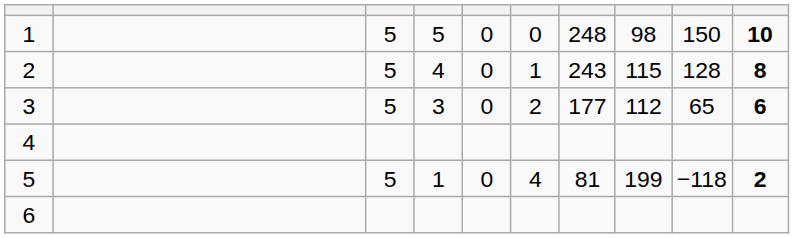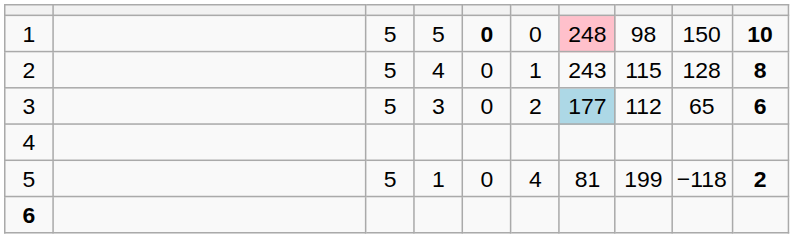(487, 34) normal -> (487, 34) bold
(587, 34) no background -> (587, 34) pink background
(587, 106) no background -> (587, 106) lightblue background
(29, 215) normal -> (29, 215) bold
